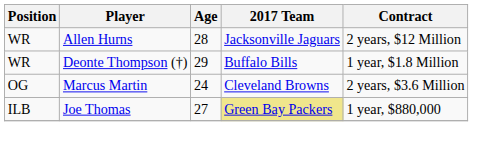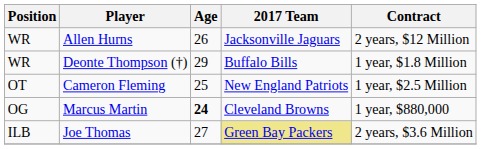(201, 39) 28 -> (201, 39) 26
+ row: (114, 86)
(201, 86) normal -> (201, 109) bold
(405, 86) 2 years, $3.6 Million -> (402, 109) 1 year, $880,000
(394, 109) 1 year, $880,000 -> (414, 132) 2 years, $3.6 Million
